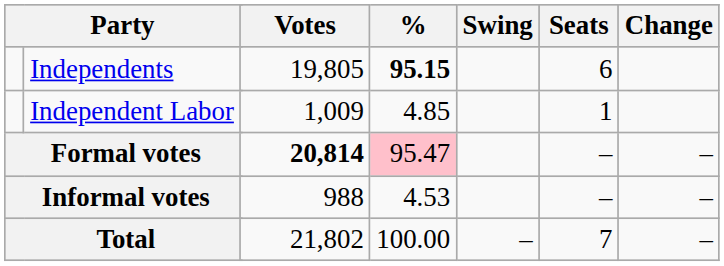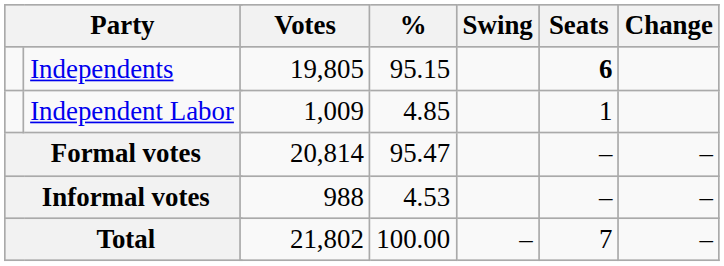(420, 68) bold -> (420, 68) normal
(606, 68) normal -> (606, 68) bold
(327, 153) bold -> (327, 153) normal
(420, 153) pink background -> (420, 153) no background
